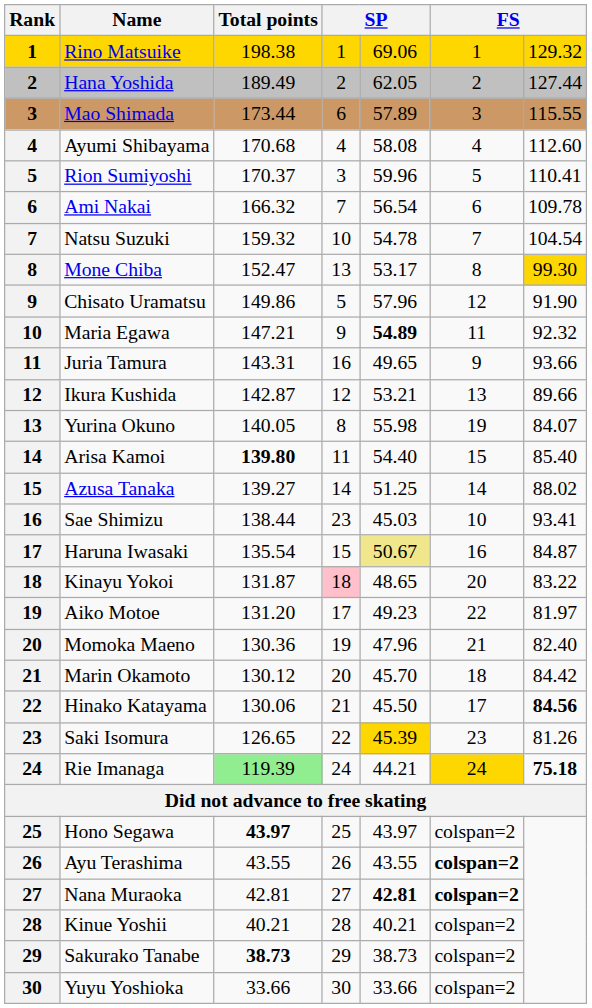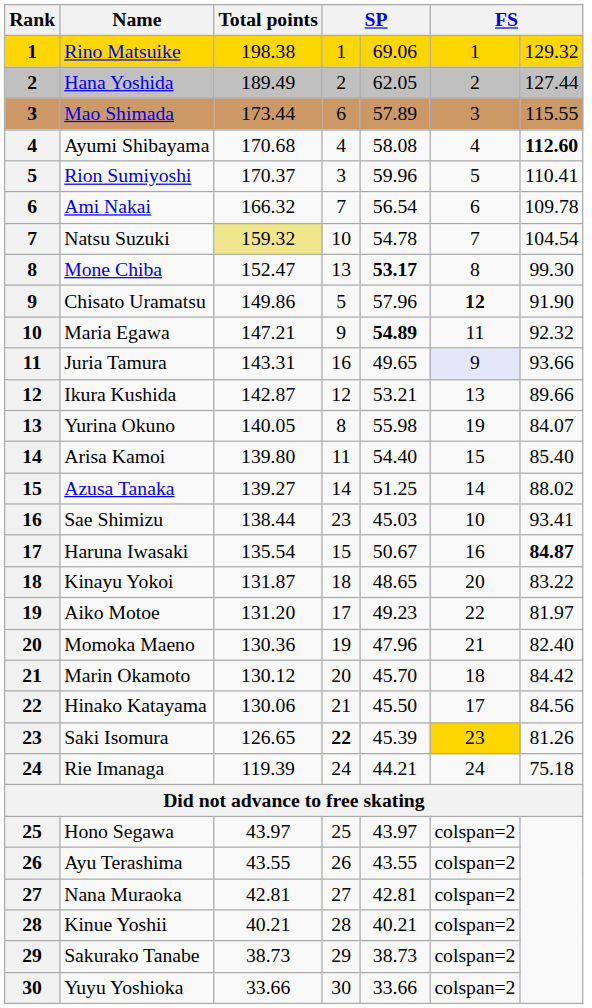(555, 144) normal -> (552, 144) bold
(268, 238) no background -> (268, 238) khaki background
(395, 269) normal -> (395, 269) bold
(555, 269) gold background -> (552, 269) no background
(477, 301) normal -> (475, 301) bold
(477, 363) no background -> (475, 363) lavender background
(268, 457) bold -> (268, 457) normal
(395, 550) khaki background -> (395, 550) no background
(555, 550) normal -> (552, 550) bold
(341, 581) pink background -> (341, 581) no background
(555, 706) bold -> (552, 706) normal
(341, 737) normal -> (341, 737) bold
(395, 737) gold background -> (395, 737) no background
(477, 737) no background -> (475, 737) gold background
(268, 769) lightgreen background -> (268, 769) no background
(477, 769) gold background -> (475, 769) no background
(555, 769) bold -> (552, 769) normal
(268, 831) bold -> (268, 831) normal
(477, 862) bold -> (475, 862) normal
(395, 894) bold -> (395, 894) normal
(477, 894) bold -> (475, 894) normal
(268, 956) bold -> (268, 956) normal
